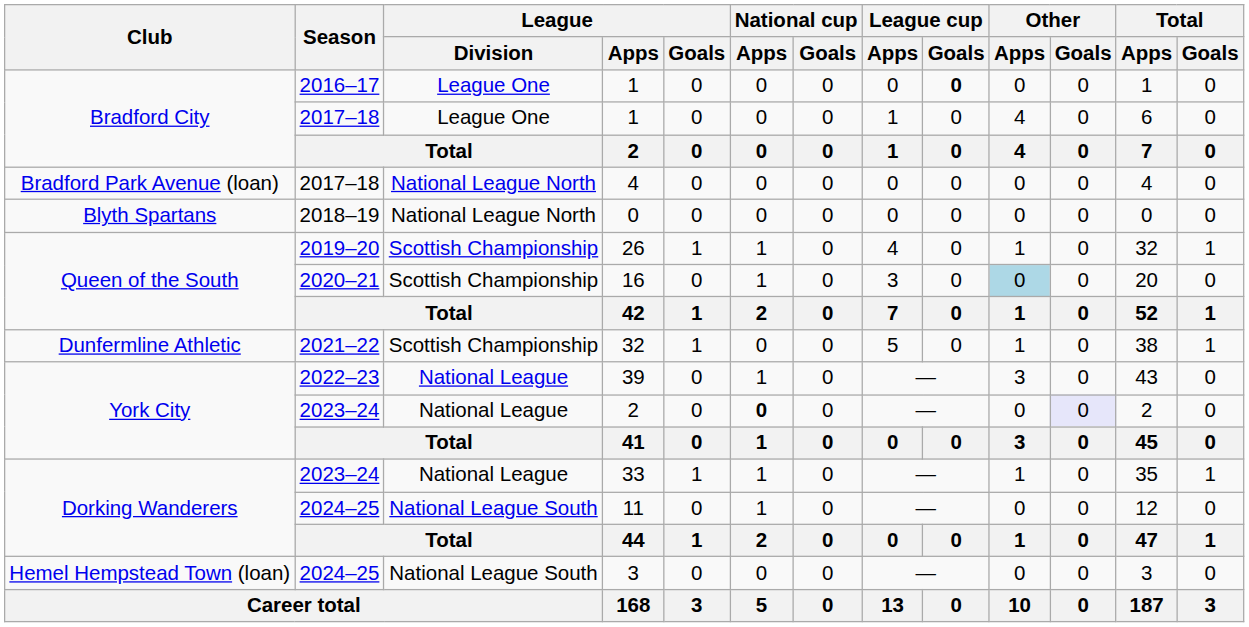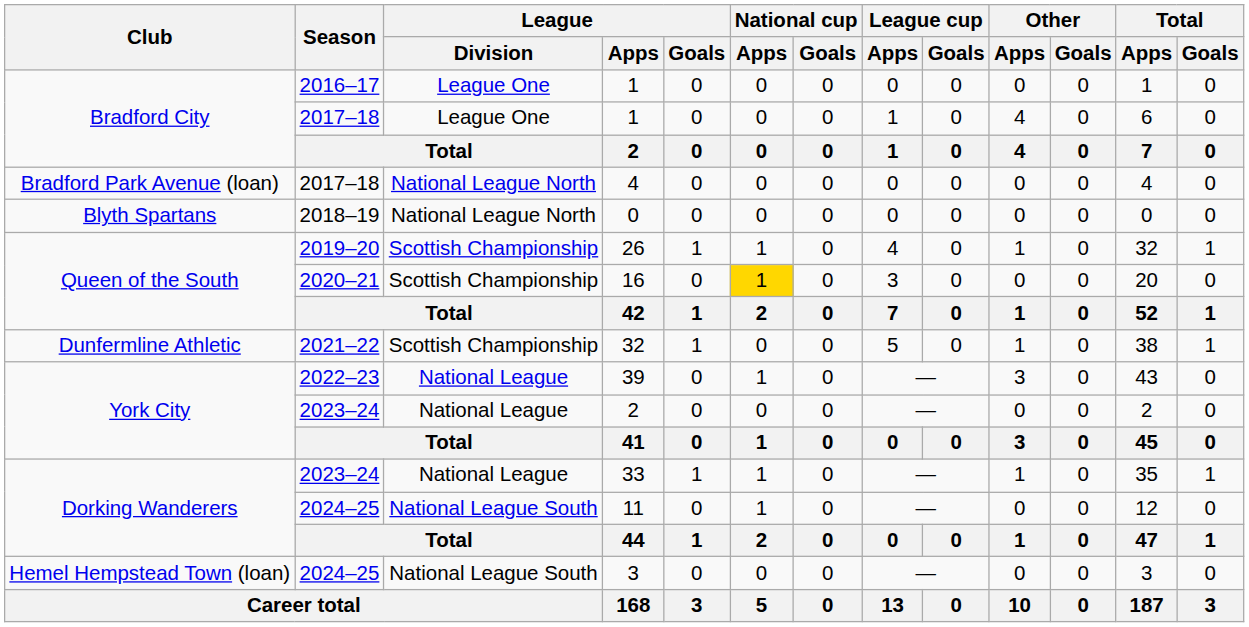(956, 85) bold -> (956, 85) normal
(762, 280) no background -> (762, 280) gold background
(1020, 280) lightblue background -> (1020, 280) no background
(762, 410) bold -> (762, 410) normal
(1083, 410) lavender background -> (1083, 410) no background
